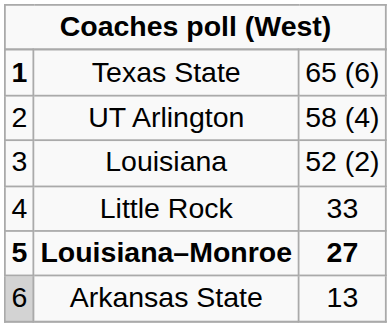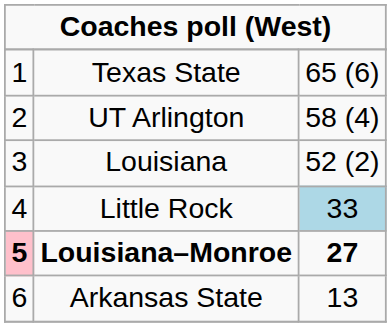(19, 72) bold -> (19, 72) normal
(342, 207) no background -> (342, 207) lightblue background
(19, 252) no background -> (19, 252) pink background
(19, 298) lightgrey background -> (19, 298) no background
